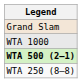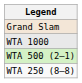(41, 56) bold -> (41, 56) normal
